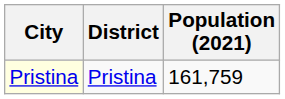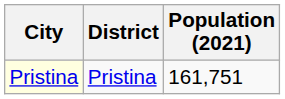(206, 76) 161,759 -> (206, 76) 161,751
